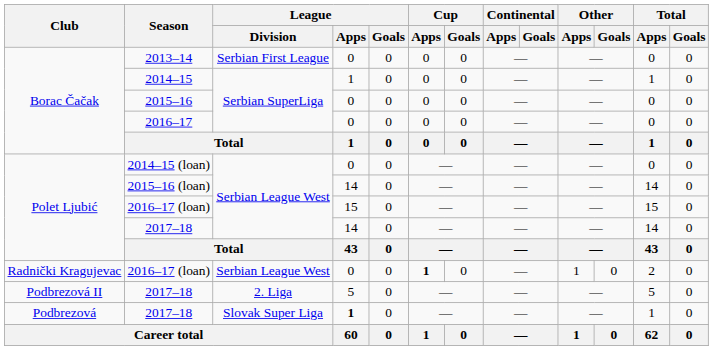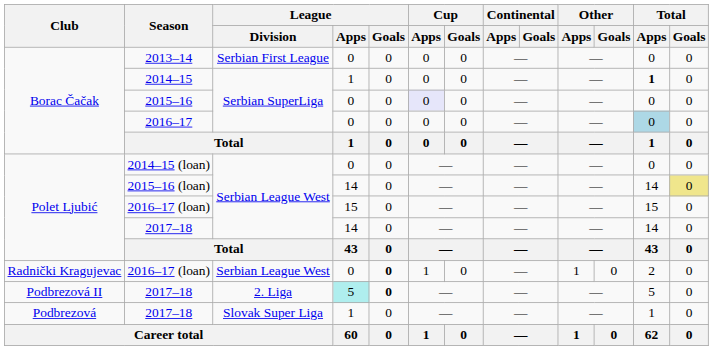(652, 79) normal -> (652, 79) bold
(426, 100) no background -> (426, 100) lavender background
(652, 121) no background -> (652, 121) lightblue background
(689, 185) no background -> (689, 185) khaki background
(389, 270) normal -> (389, 270) bold
(426, 270) bold -> (426, 270) normal
(351, 292) no background -> (351, 292) paleturquoise background
(389, 292) normal -> (389, 292) bold
(351, 313) bold -> (351, 313) normal
